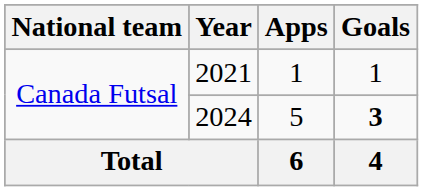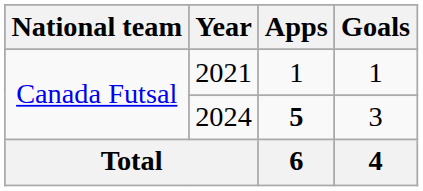(296, 116) normal -> (296, 116) bold
(376, 116) bold -> (376, 116) normal
